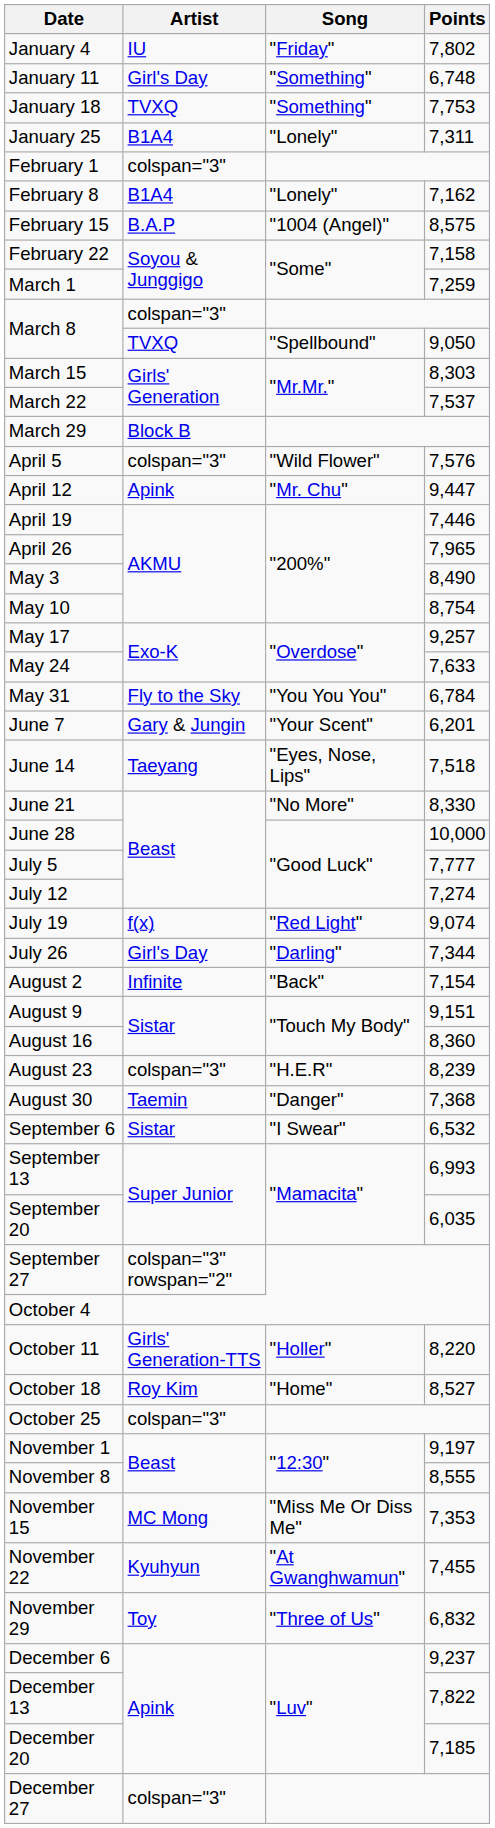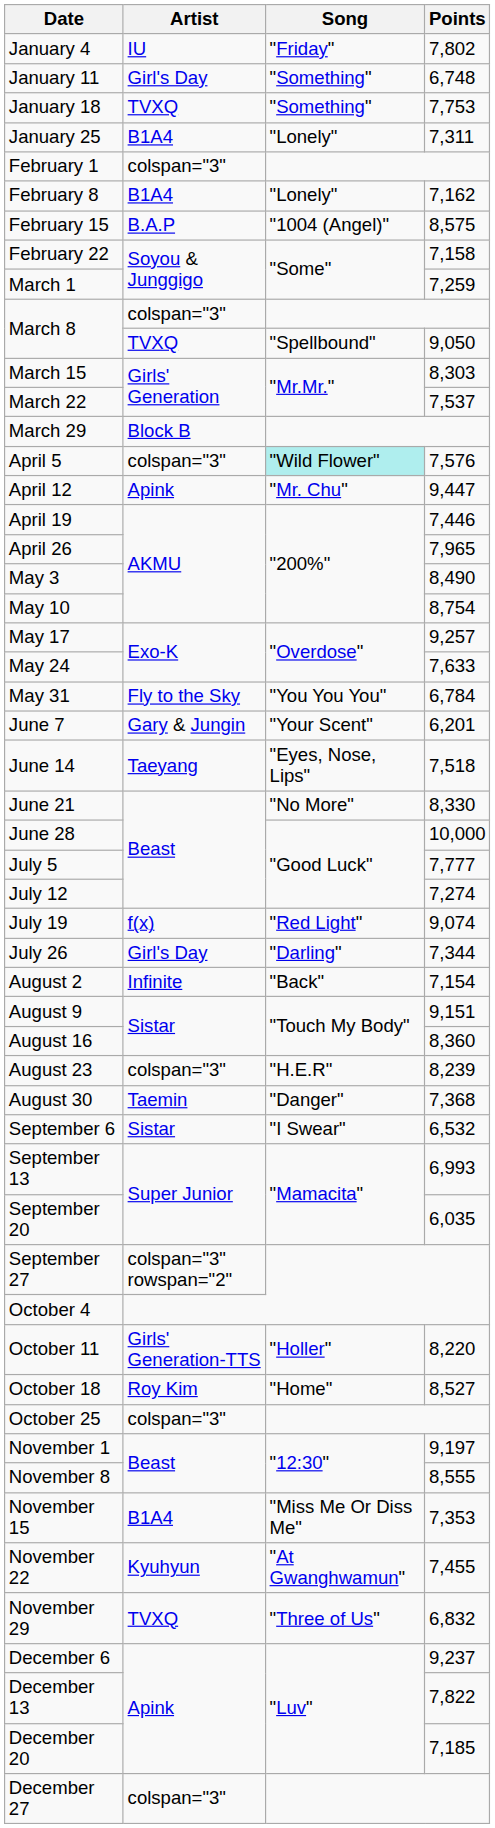(325, 460) no background -> (325, 460) paleturquoise background
(168, 1517) MC Mong -> (150, 1517) B1A4
(142, 1618) Toy -> (153, 1618) TVXQ
